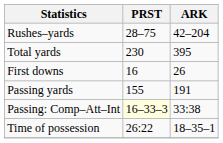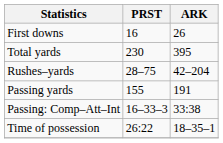rows swapped: (35, 71) <-> (40, 33)
(147, 109) lightyellow background -> (147, 109) no background
